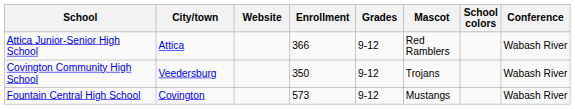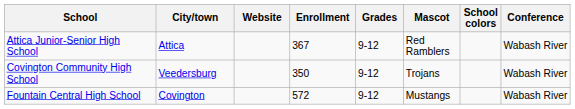(301, 46) 366 -> (301, 46) 367
(301, 95) 573 -> (301, 95) 572
